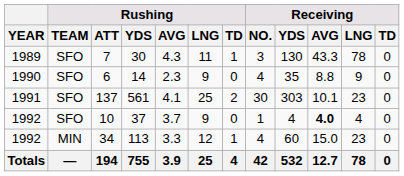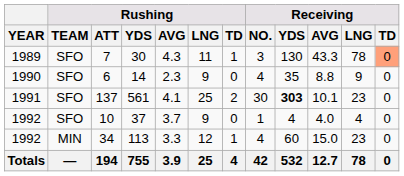(387, 56) no background -> (387, 56) lightsalmon background
(292, 98) normal -> (292, 98) bold
(325, 118) bold -> (325, 118) normal
